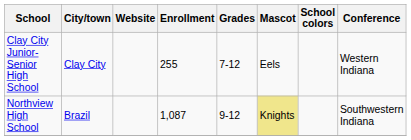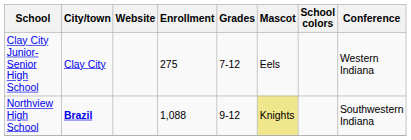(169, 64) 255 -> (169, 64) 275
(77, 115) normal -> (78, 115) bold
(173, 115) 1,087 -> (173, 115) 1,088
